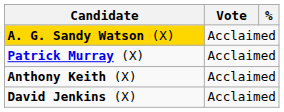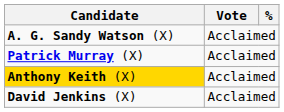(91, 35) gold background -> (91, 35) no background
(72, 76) no background -> (72, 76) gold background
